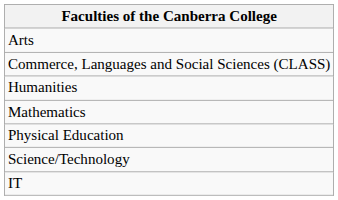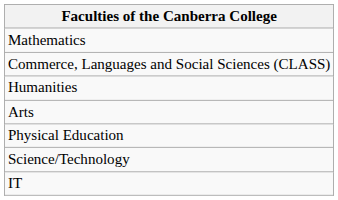(21, 40) Arts -> (47, 40) Mathematics
(47, 111) Mathematics -> (21, 111) Arts
